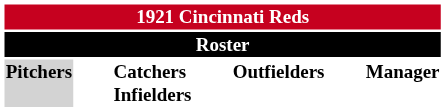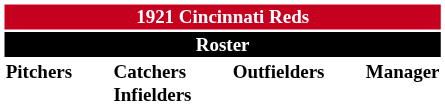(39, 71) lightgrey background -> (39, 71) no background
